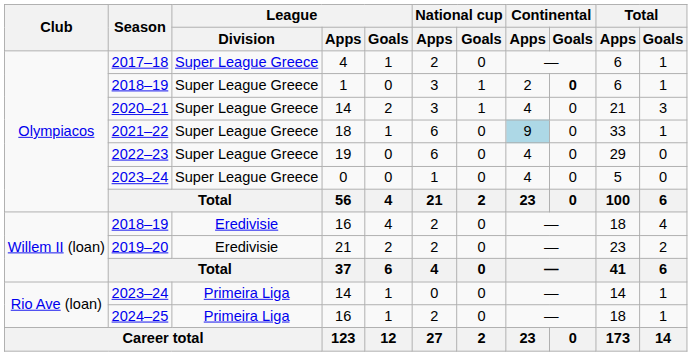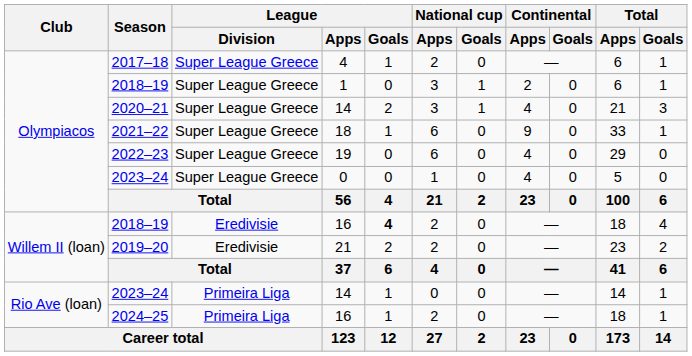(573, 85) bold -> (573, 85) normal
(528, 131) lightblue background -> (528, 131) no background
(388, 223) normal -> (388, 223) bold
